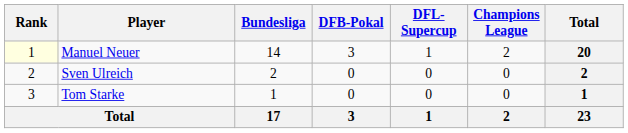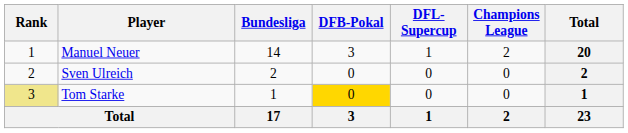(31, 52) lightyellow background -> (31, 52) no background
(31, 95) no background -> (31, 95) khaki background
(351, 95) no background -> (351, 95) gold background
